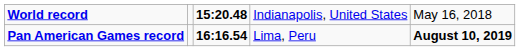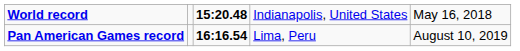(463, 35) bold -> (461, 35) normal
